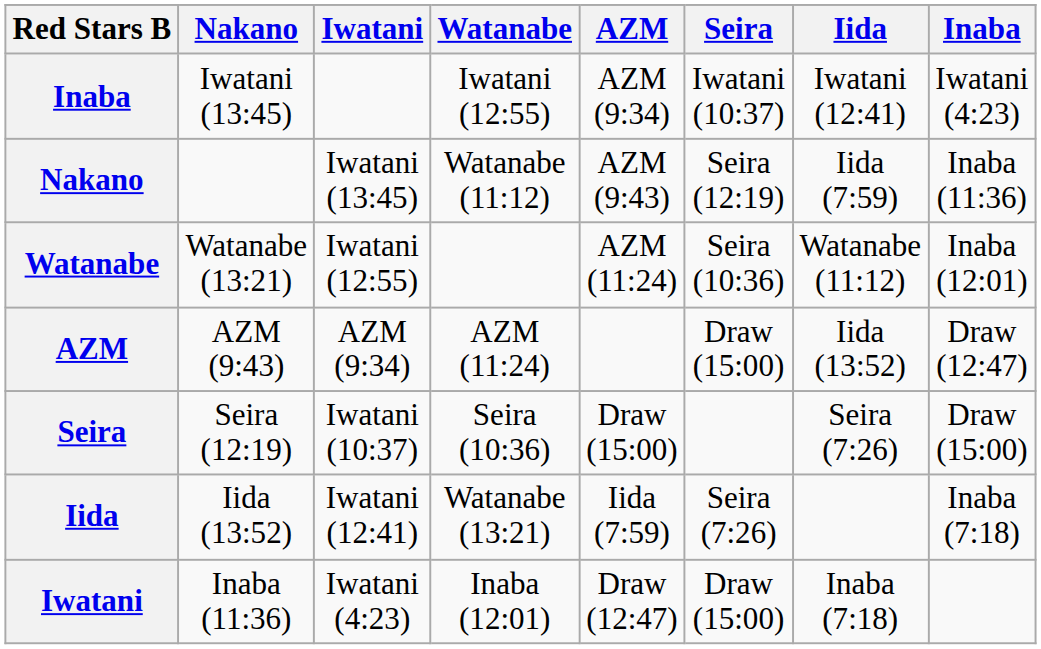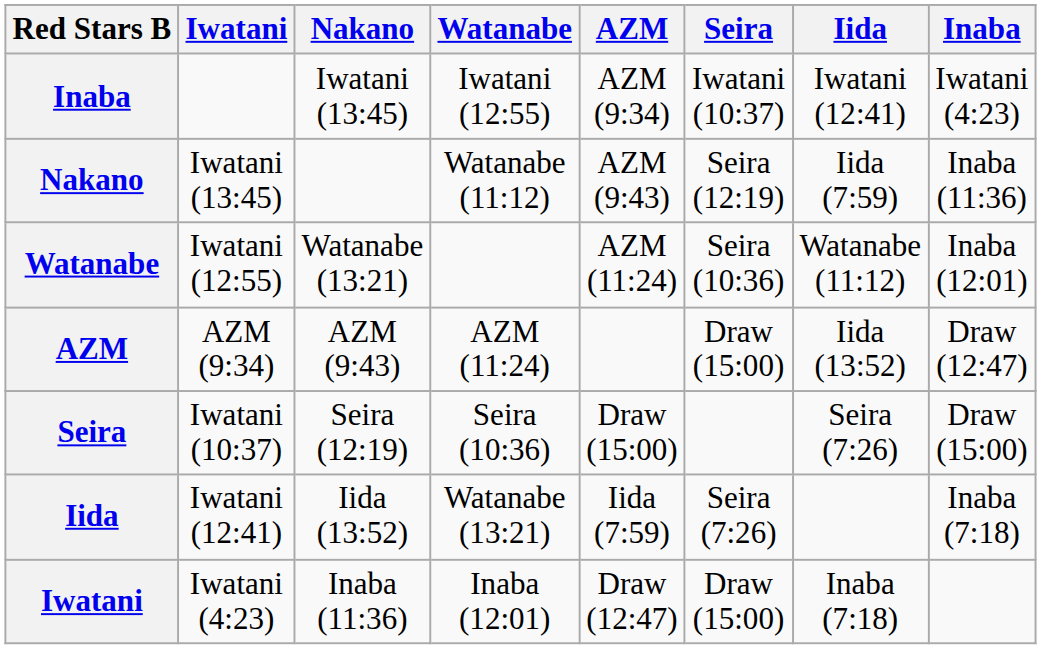columns swapped: (372, 29) <-> (246, 29)
